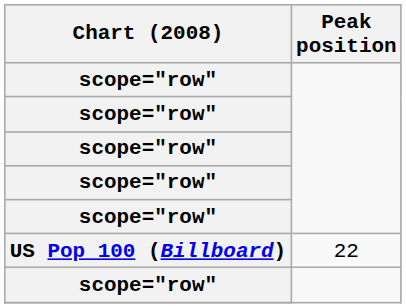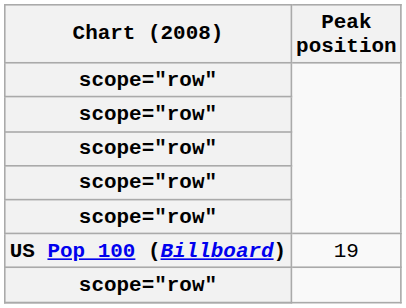(346, 251) 22 -> (346, 251) 19
